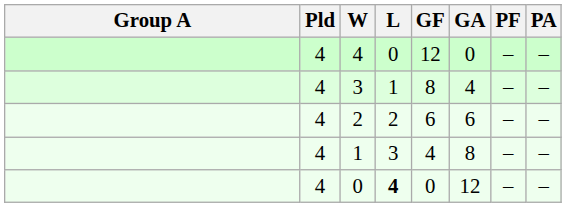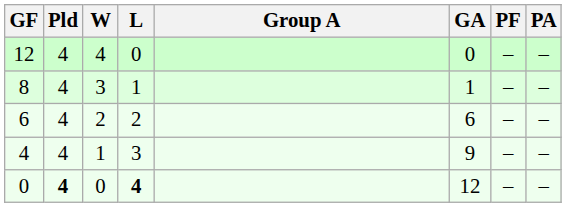columns swapped: (152, 20) <-> (430, 20)
(470, 86) 4 -> (470, 86) 1
(470, 152) 8 -> (470, 152) 9
(320, 185) normal -> (63, 185) bold
